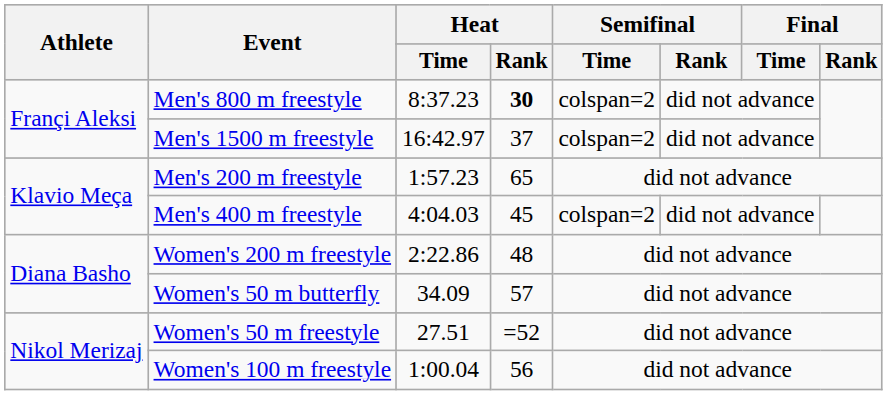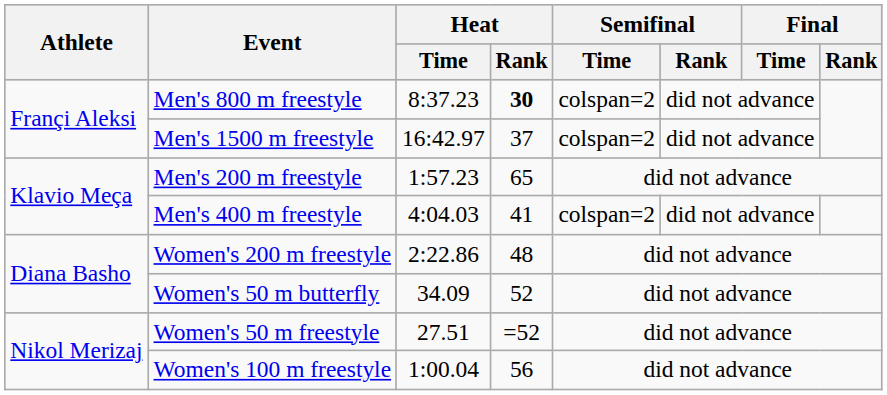(522, 215) 45 -> (522, 215) 41
(522, 293) 57 -> (522, 293) 52
